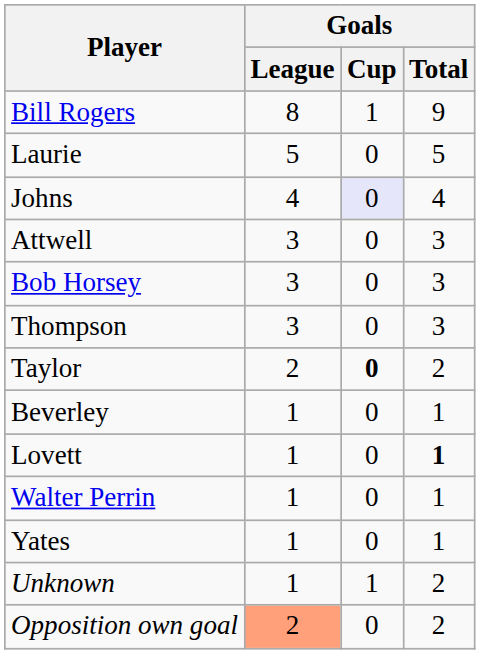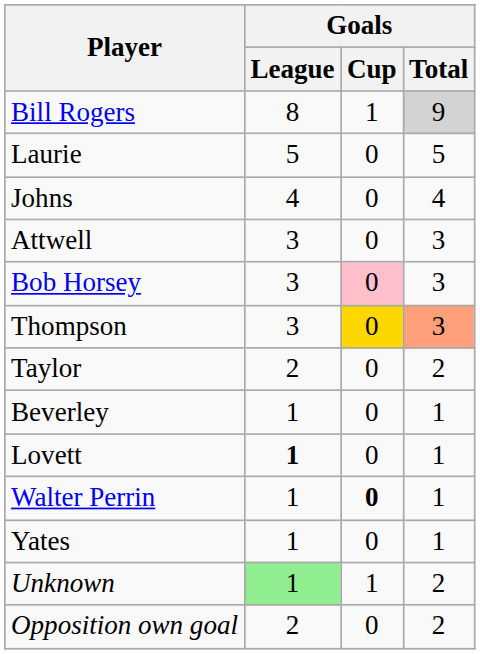(439, 111) no background -> (439, 111) lightgrey background
(372, 197) lavender background -> (372, 197) no background
(372, 283) no background -> (372, 283) pink background
(372, 326) no background -> (372, 326) gold background
(439, 326) no background -> (439, 326) lightsalmon background
(372, 369) bold -> (372, 369) normal
(292, 454) normal -> (292, 454) bold
(439, 454) bold -> (439, 454) normal
(372, 497) normal -> (372, 497) bold
(292, 583) no background -> (292, 583) lightgreen background
(292, 626) lightsalmon background -> (292, 626) no background
